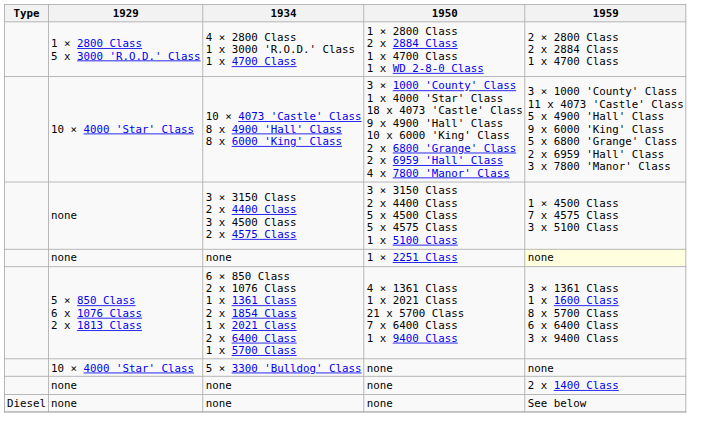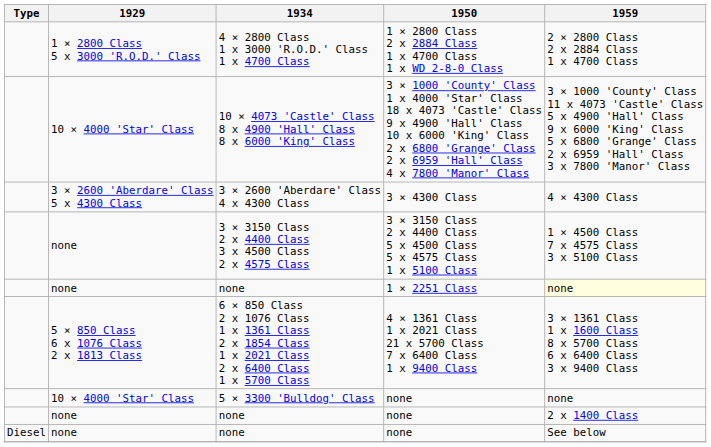+ row: (300, 197)
